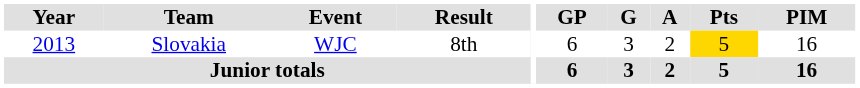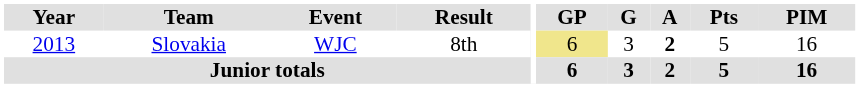(572, 43) no background -> (572, 43) khaki background
(670, 43) normal -> (670, 43) bold
(724, 43) gold background -> (724, 43) no background
